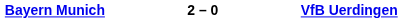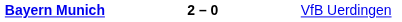(349, 11) bold -> (346, 11) normal
